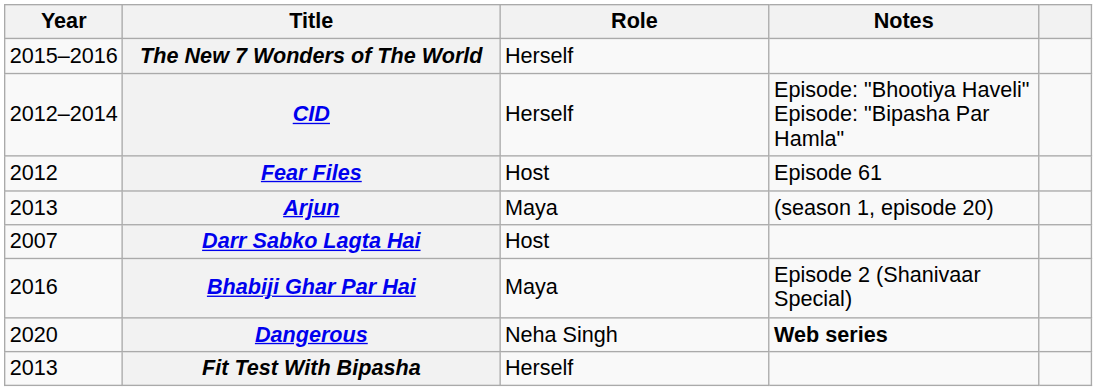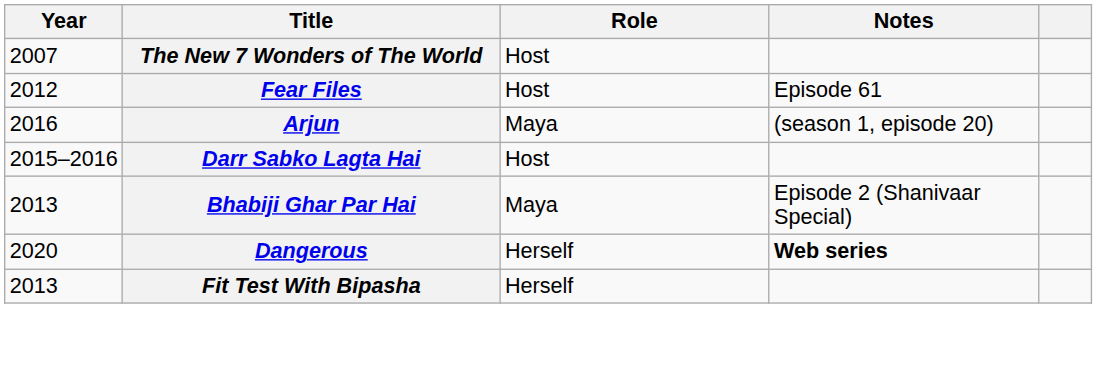(64, 55) 2015–2016 -> (34, 55) 2007
(539, 55) Herself -> (527, 55) Host
- row: (311, 114)
(34, 207) 2013 -> (34, 124) 2016
(34, 241) 2007 -> (64, 158) 2015–2016
(34, 287) 2016 -> (34, 205) 2013
(561, 334) Neha Singh -> (539, 251) Herself
